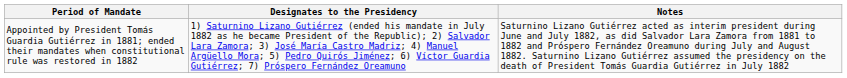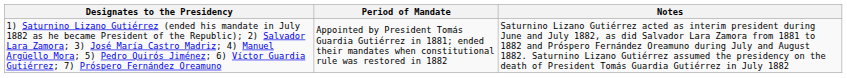columns swapped: (344, 11) <-> (97, 11)
